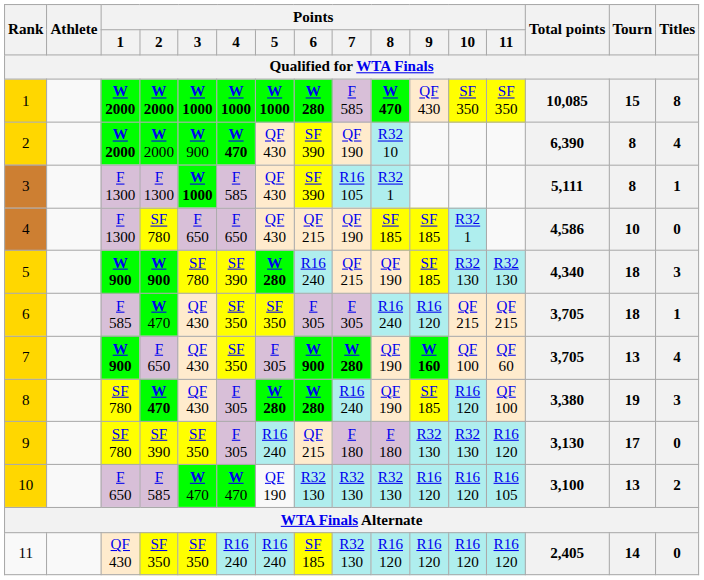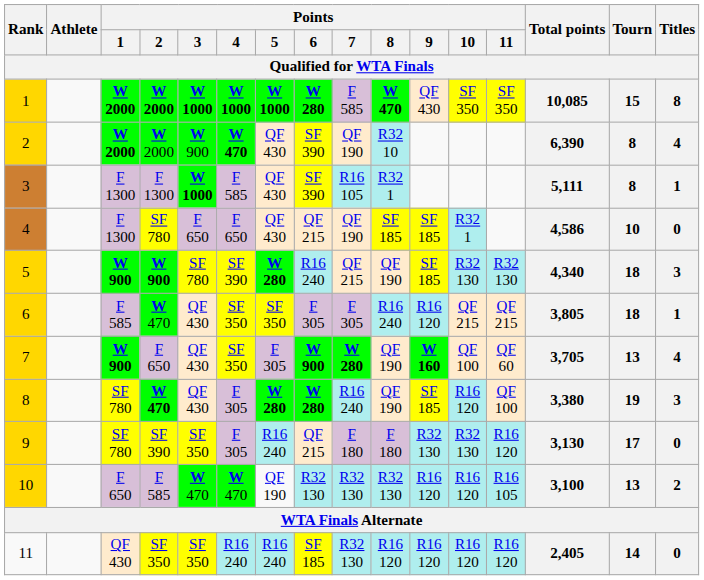(567, 315) 3,705 -> (567, 315) 3,805
